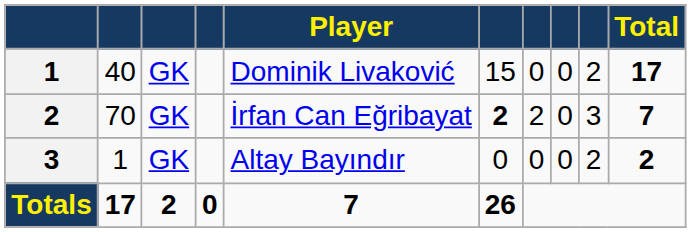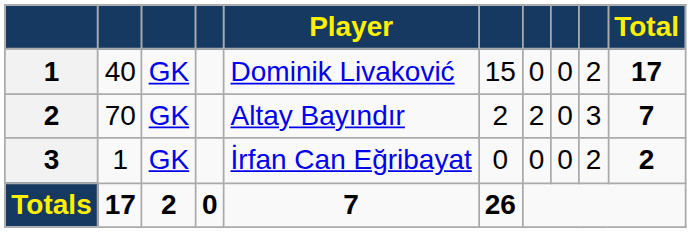(351, 115) İrfan Can Eğribayat -> (318, 115) Altay Bayındır
(500, 115) bold -> (500, 115) normal
(318, 159) Altay Bayındır -> (351, 159) İrfan Can Eğribayat
